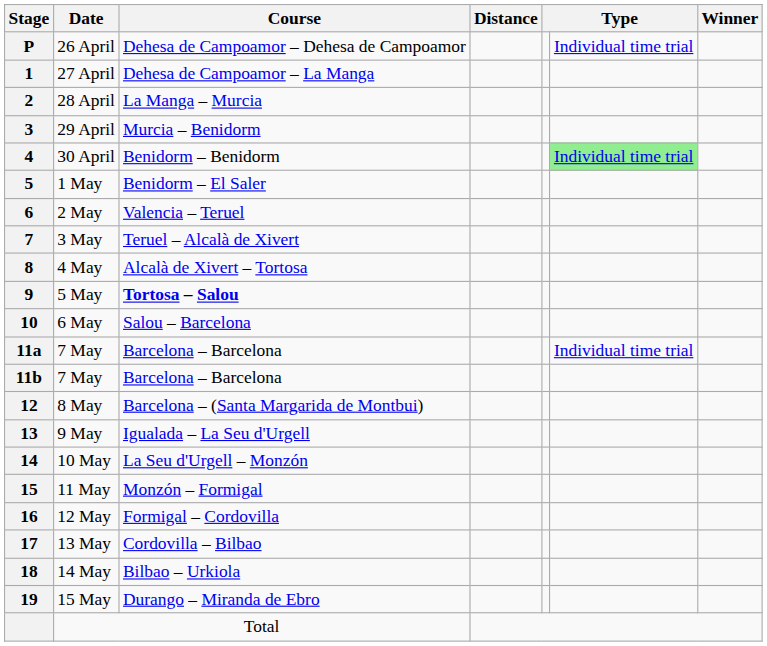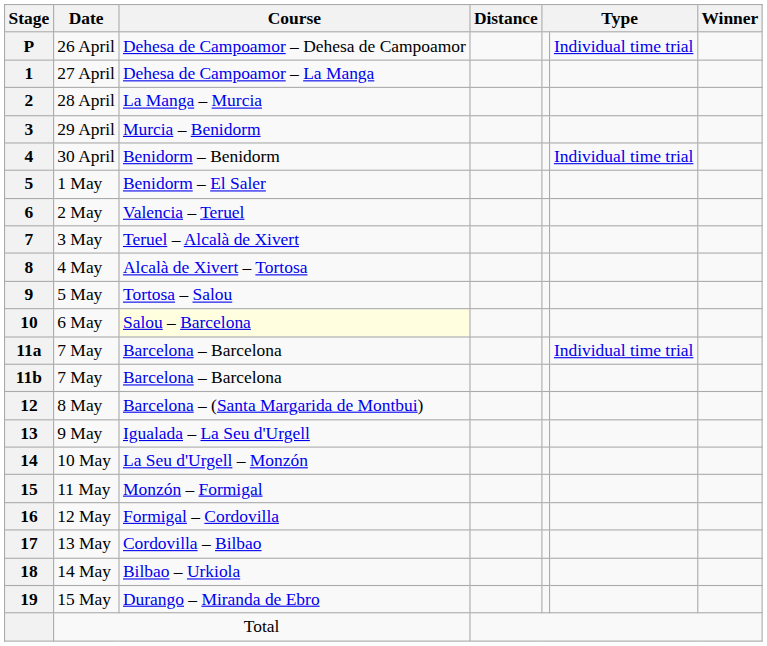(624, 156) lightgreen background -> (624, 156) no background
(181, 294) bold -> (178, 294) normal
(187, 322) no background -> (187, 322) lightyellow background
